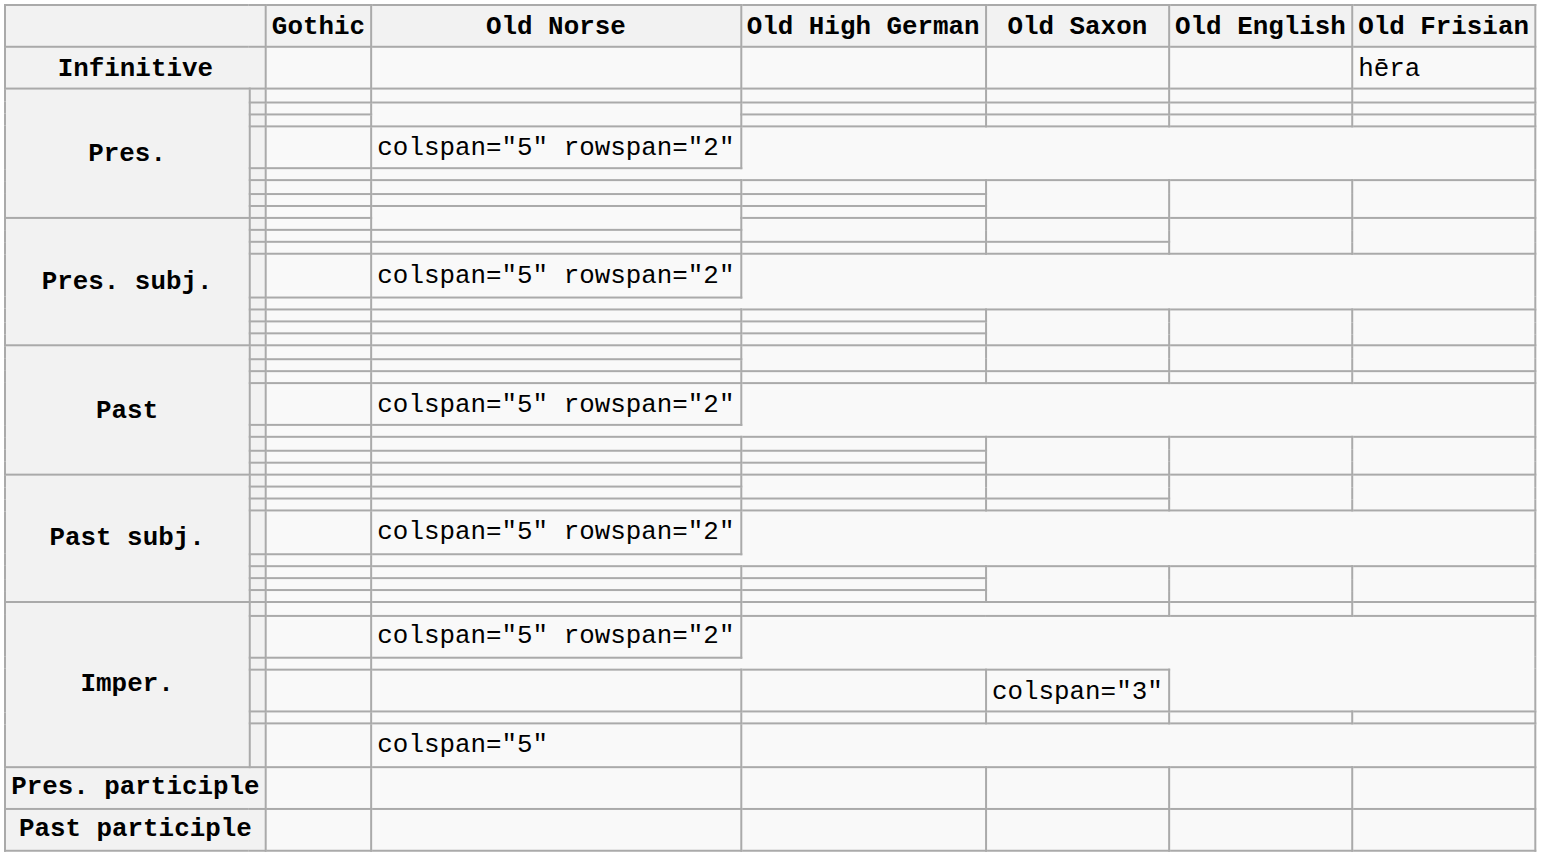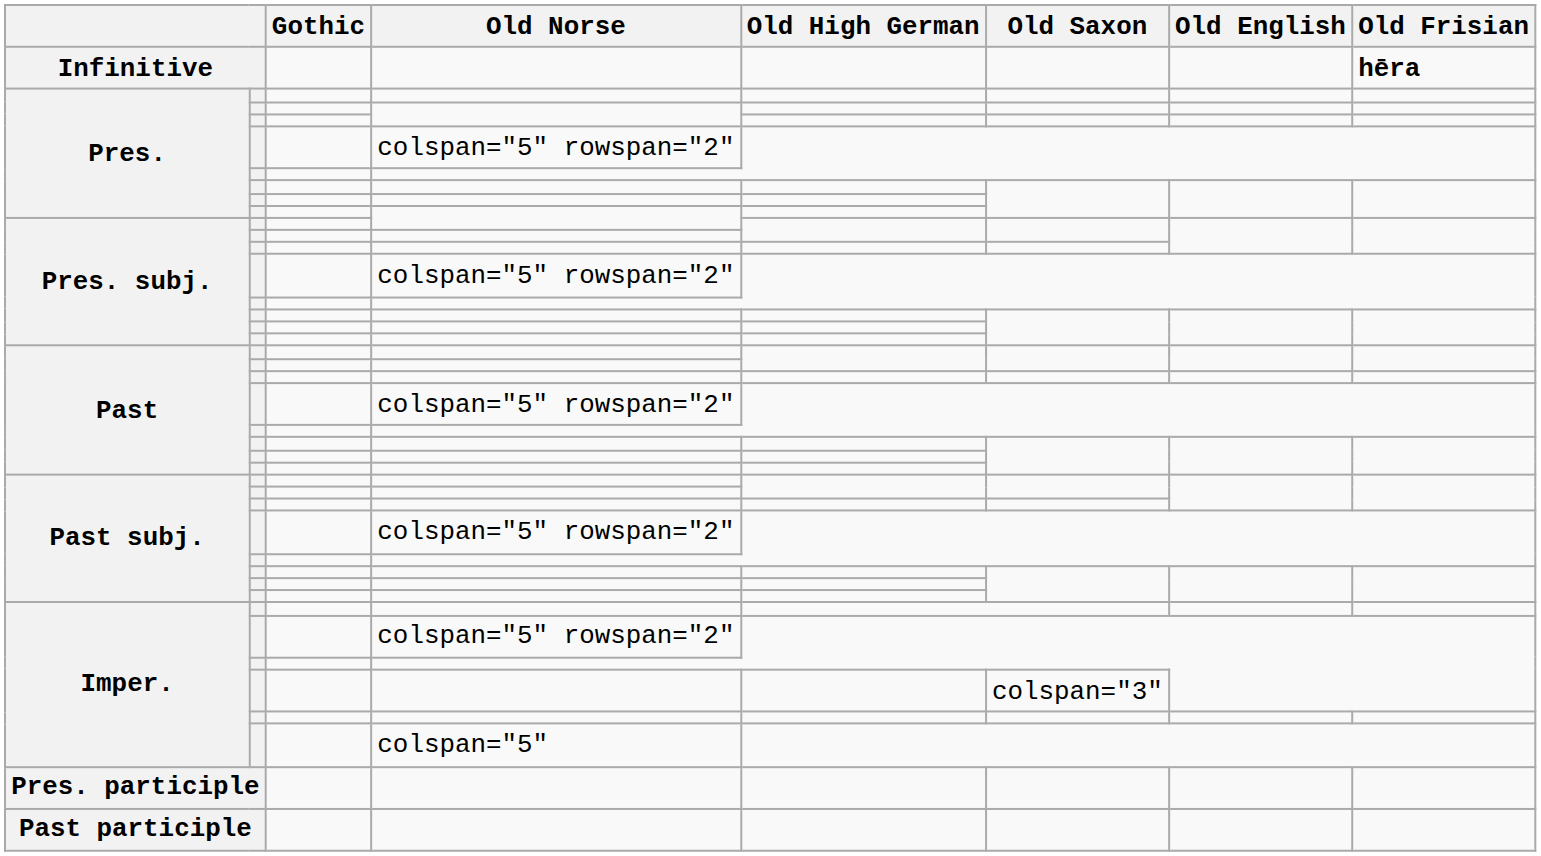(1389, 68) normal -> (1389, 68) bold
